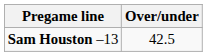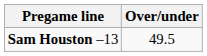(162, 39) 42.5 -> (162, 39) 49.5
